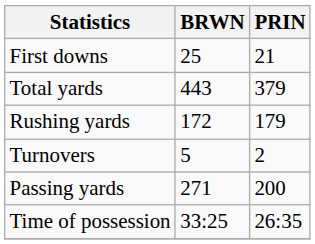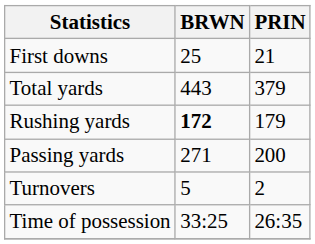(196, 121) normal -> (196, 121) bold
rows swapped: (67, 188) <-> (52, 155)
